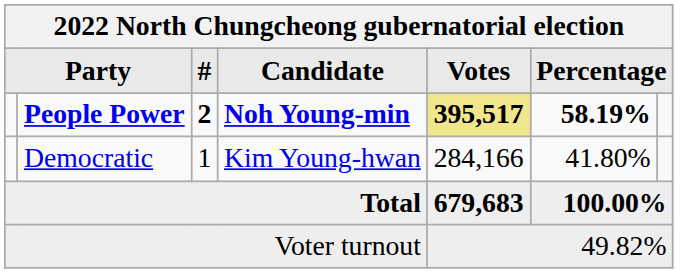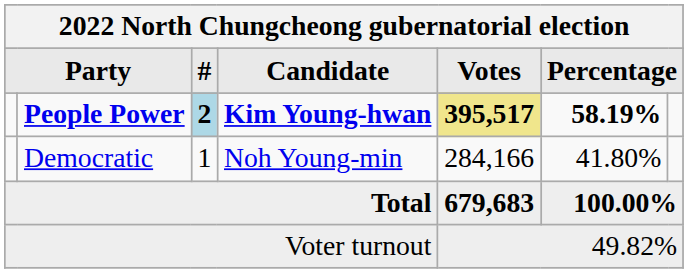(204, 114) no background -> (204, 114) lightblue background
(317, 114) Noh Young-min -> (328, 114) Kim Young-hwan
(322, 158) Kim Young-hwan -> (313, 158) Noh Young-min
